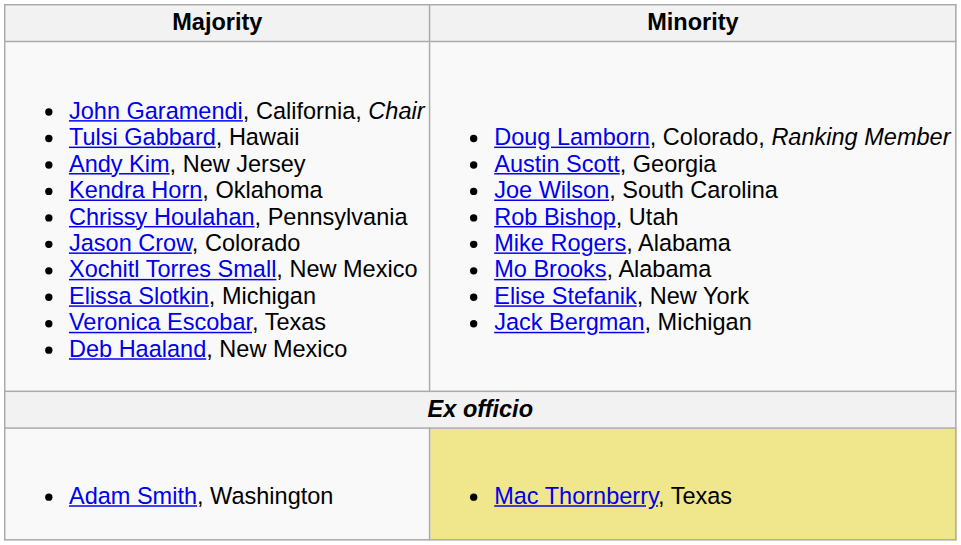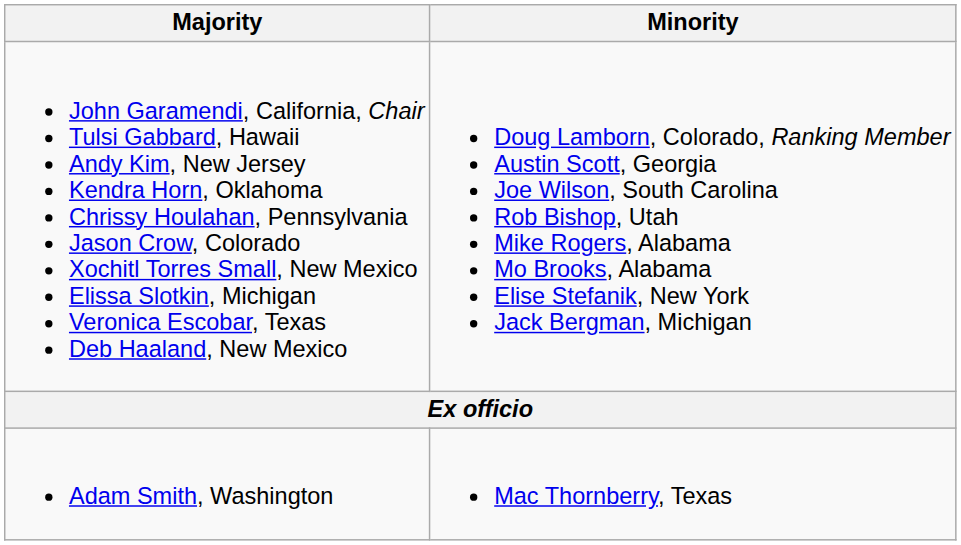(693, 497) khaki background -> (693, 497) no background
